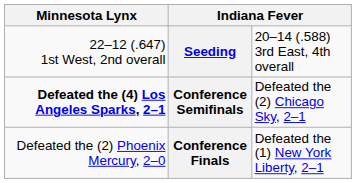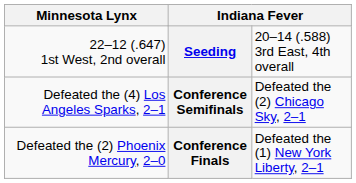(100, 102) bold -> (104, 102) normal
